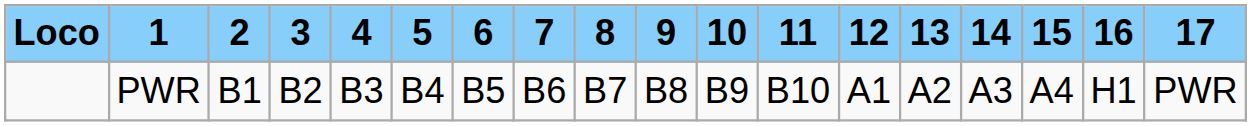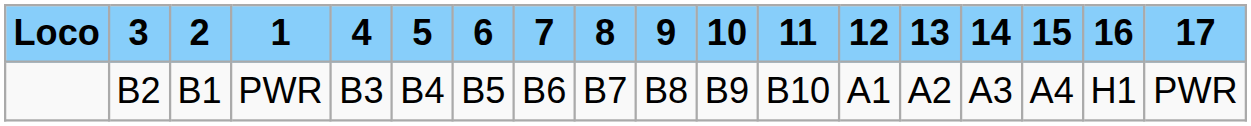columns swapped: (159, 33) <-> (301, 33)
